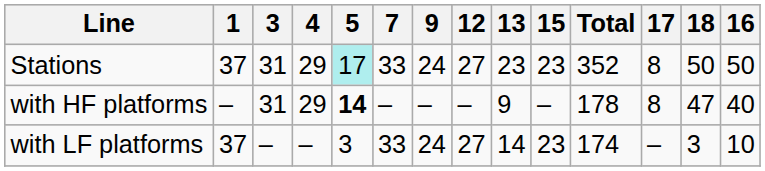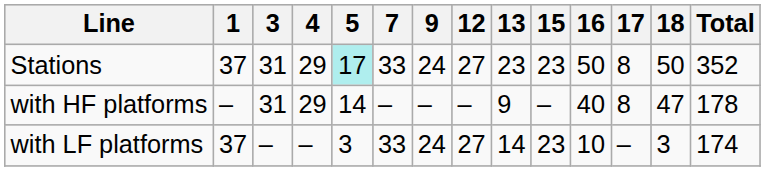columns swapped: (741, 24) <-> (606, 24)
(352, 104) bold -> (352, 104) normal
